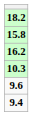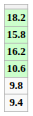(16, 68) 10.3 -> (16, 68) 10.6
(16, 85) 9.6 -> (16, 85) 9.8
